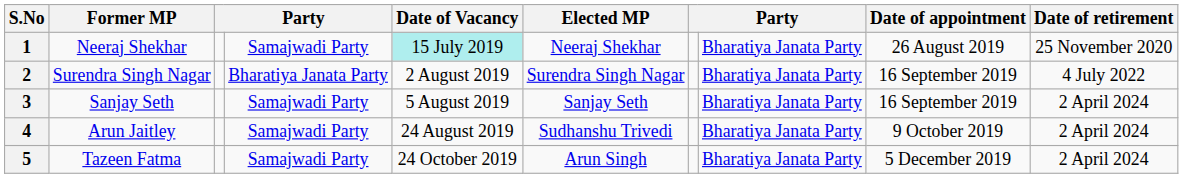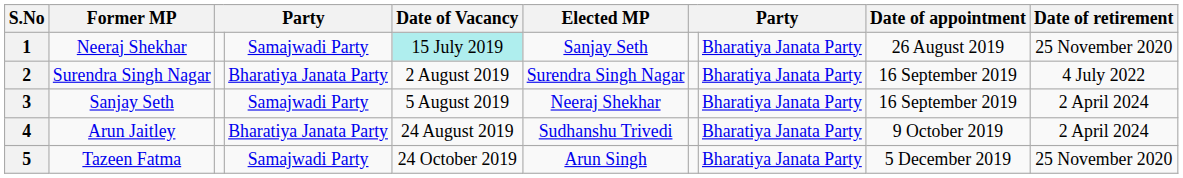(606, 46) Neeraj Shekhar -> (606, 46) Sanjay Seth
(606, 103) Sanjay Seth -> (606, 103) Neeraj Shekhar
(308, 131) Samajwadi Party -> (308, 131) Bharatiya Janata Party
(1104, 159) 2 April 2024 -> (1104, 159) 25 November 2020
